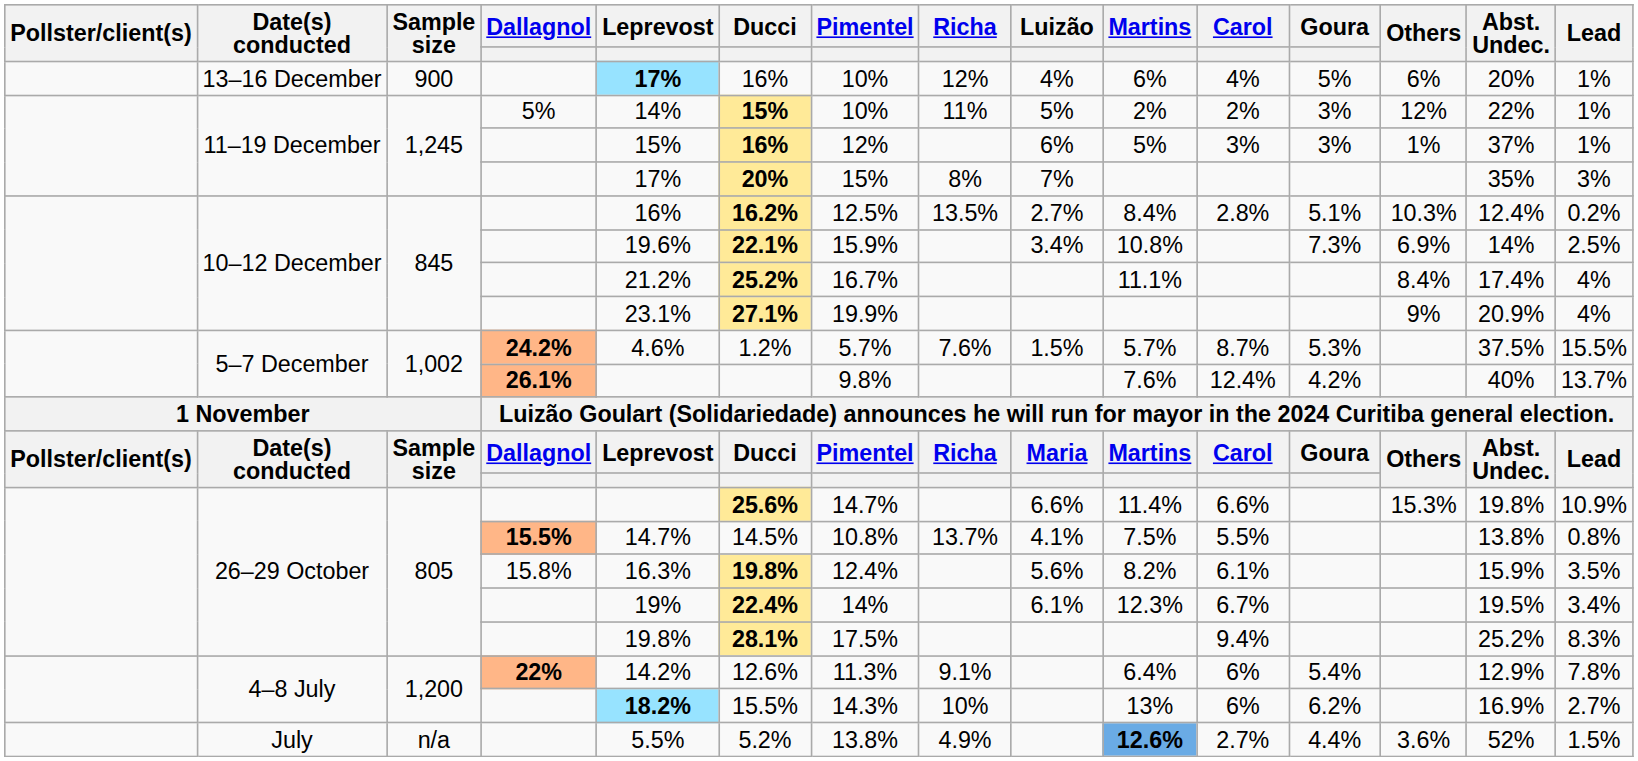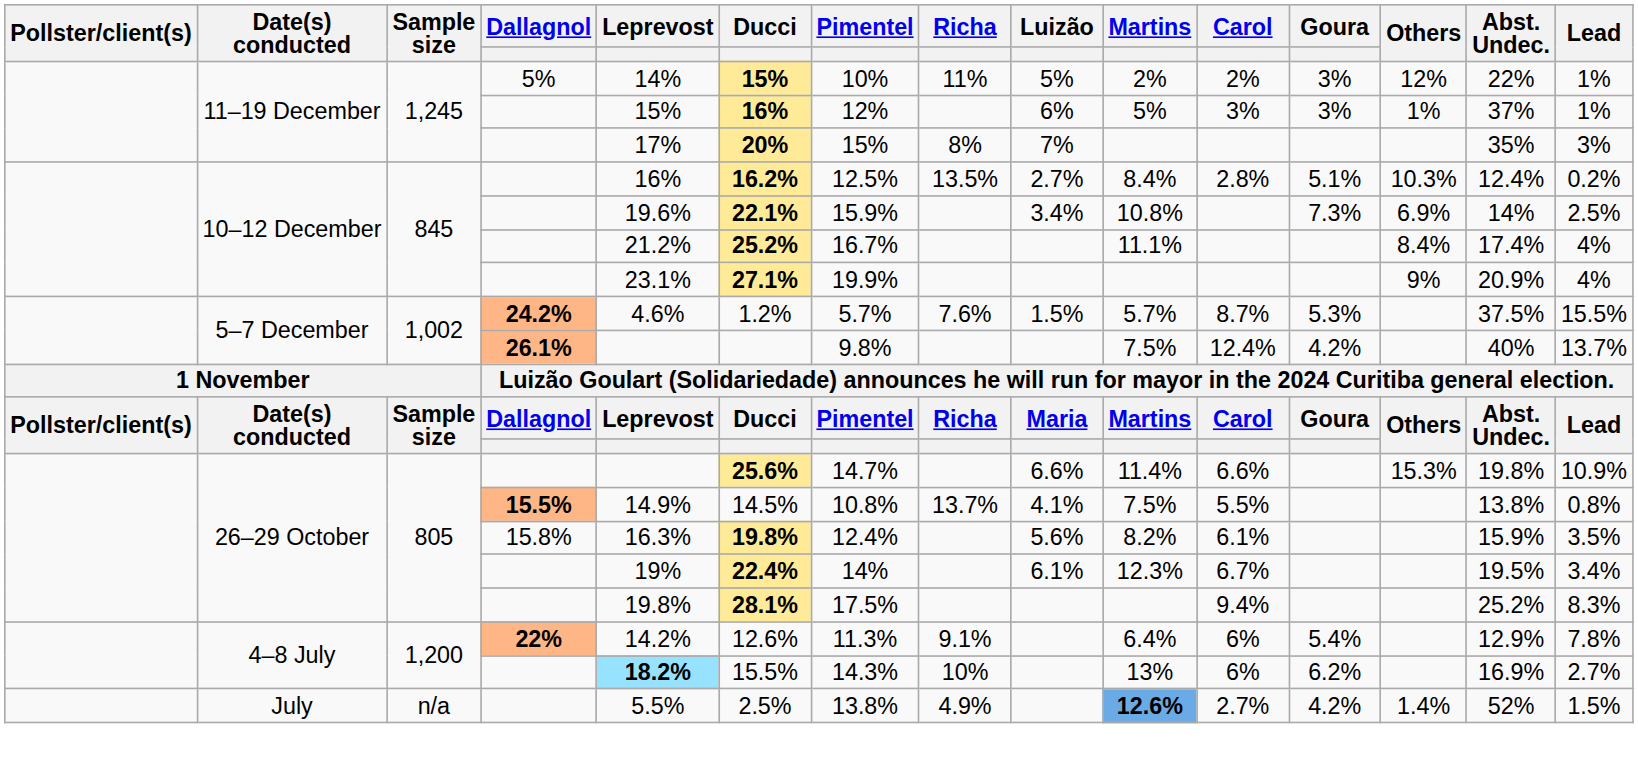- row: (292, 78)
(1150, 381) 7.6% -> (1150, 347) 7.5%
(658, 538) 14.7% -> (658, 504) 14.9%
(765, 740) 5.2% -> (765, 706) 2.5%
(1335, 740) 4.4% -> (1335, 706) 4.2%
(1424, 740) 3.6% -> (1424, 706) 1.4%
